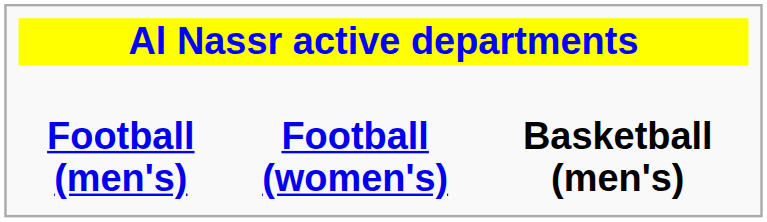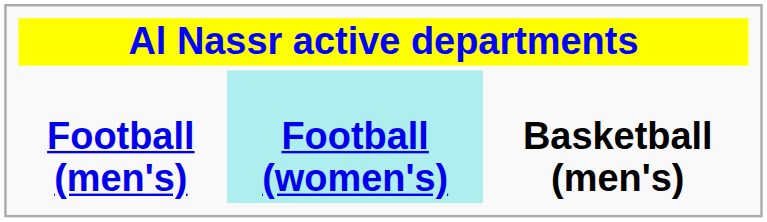(355, 157) no background -> (355, 157) paleturquoise background
